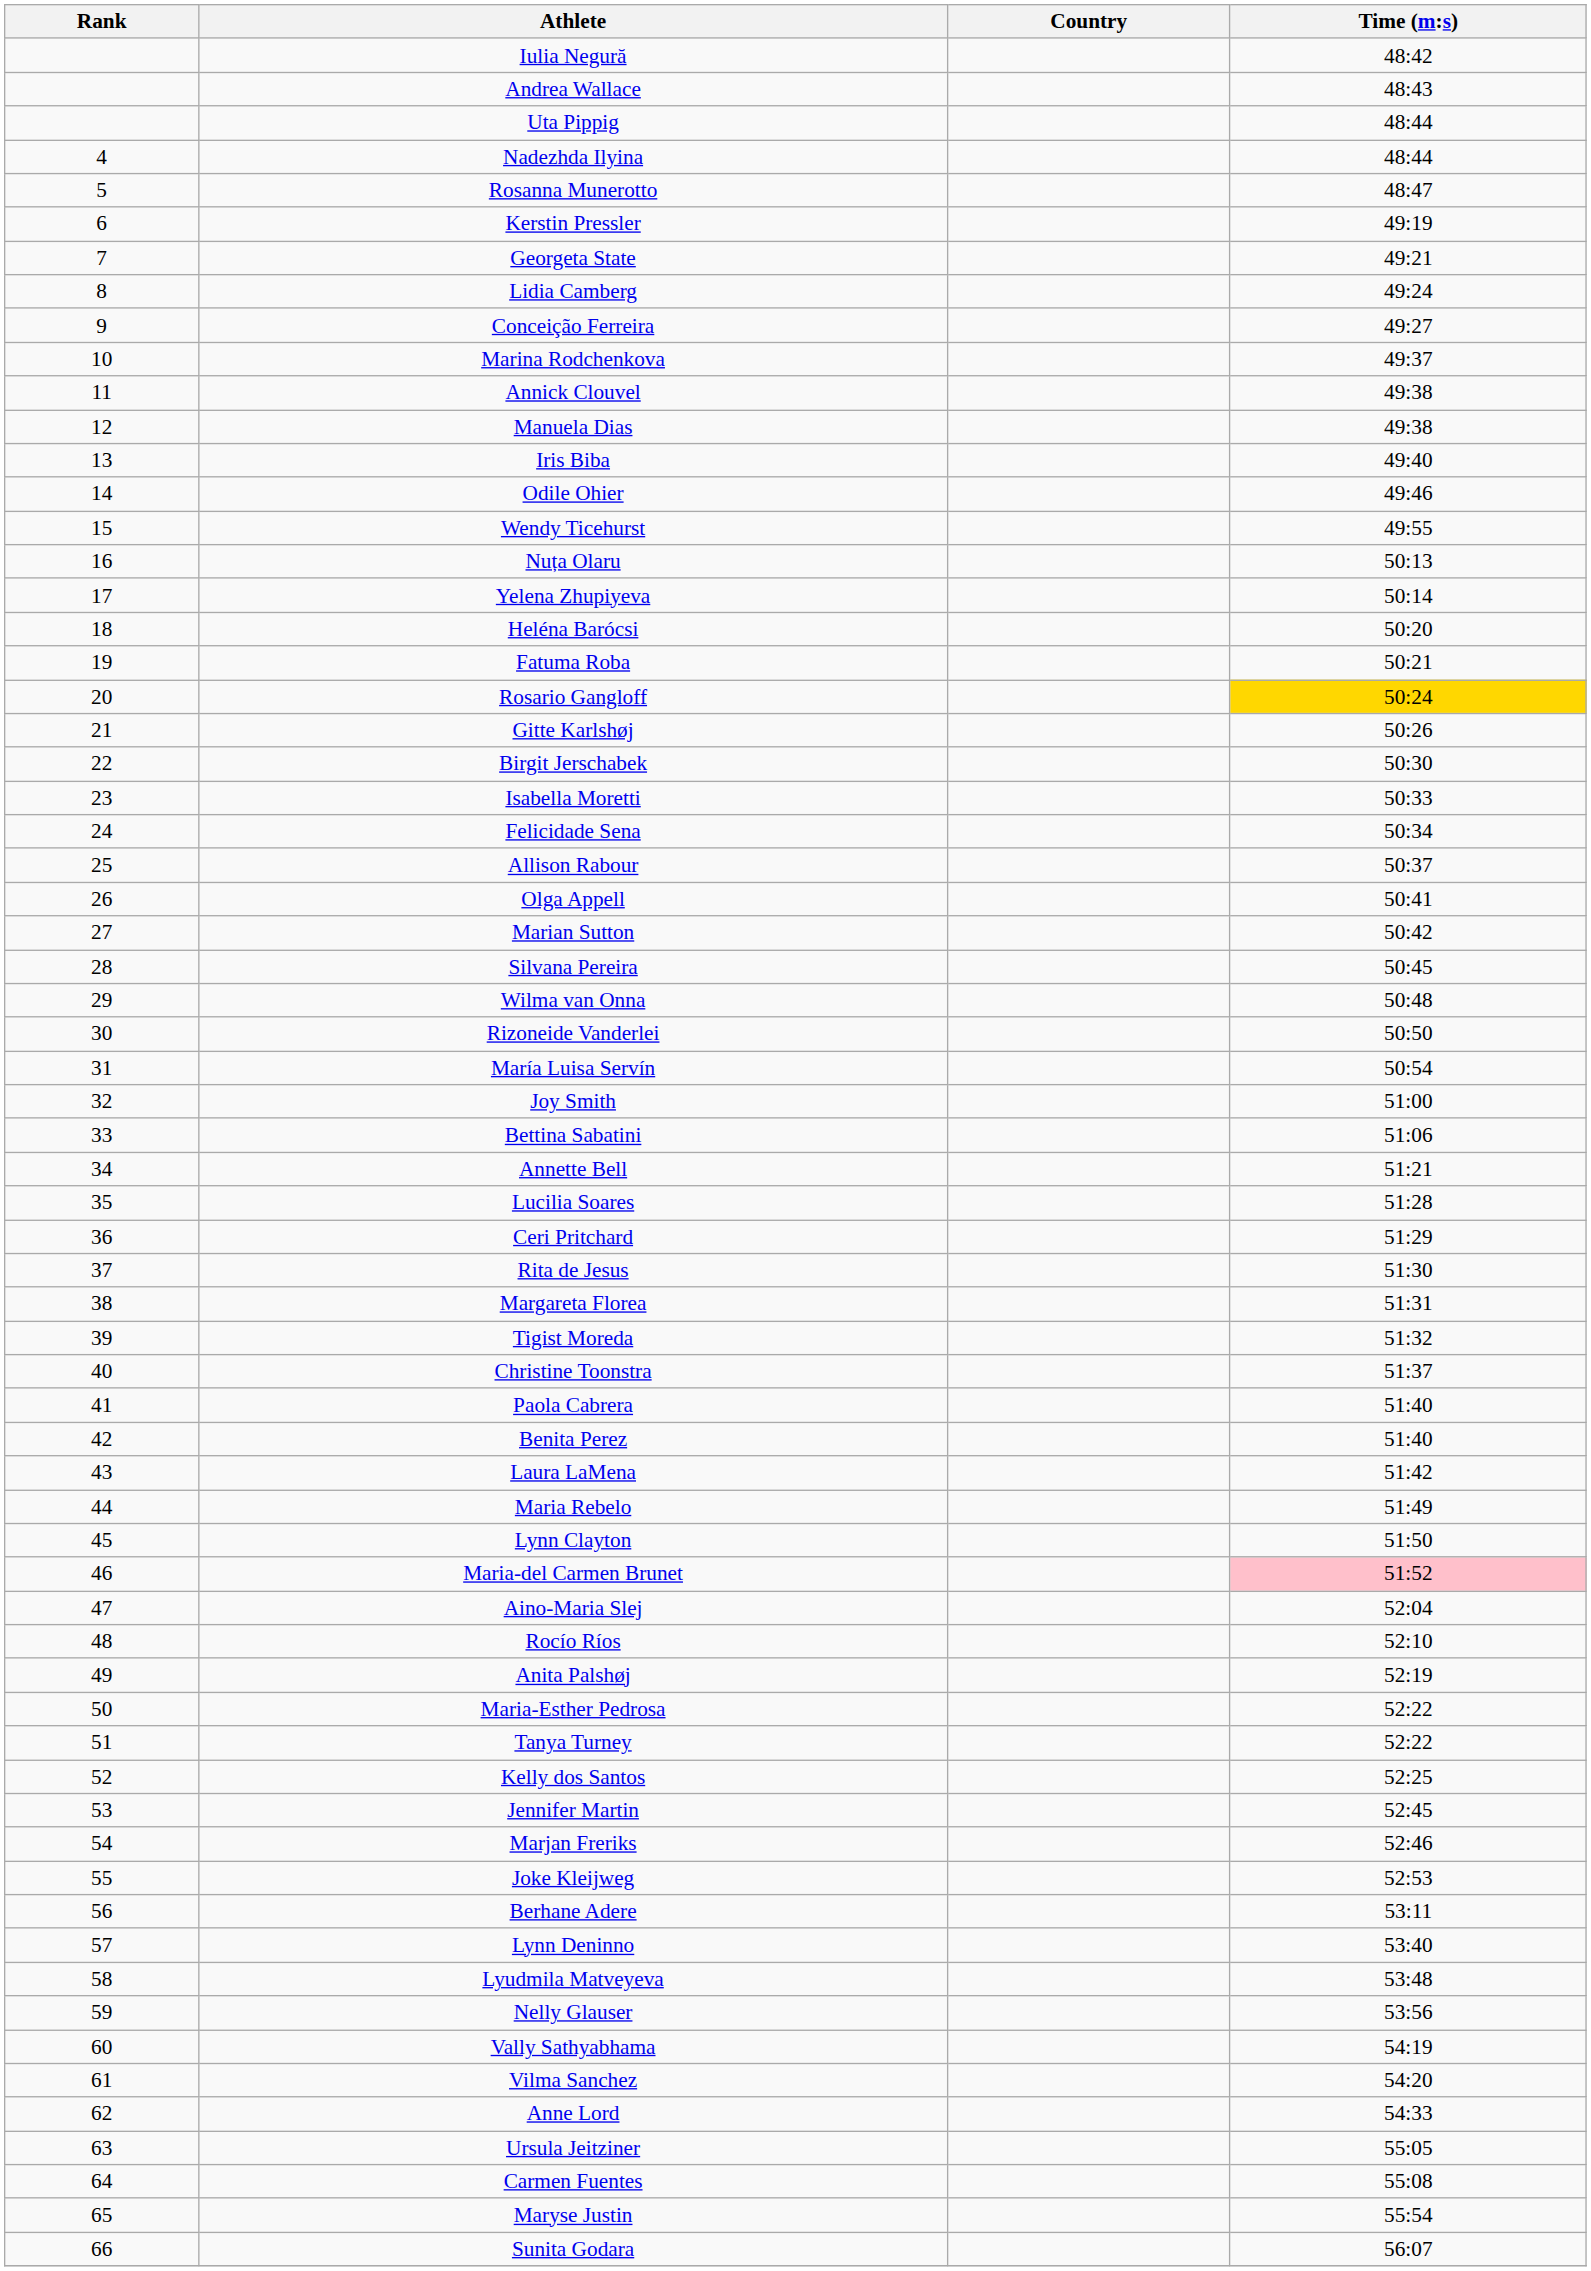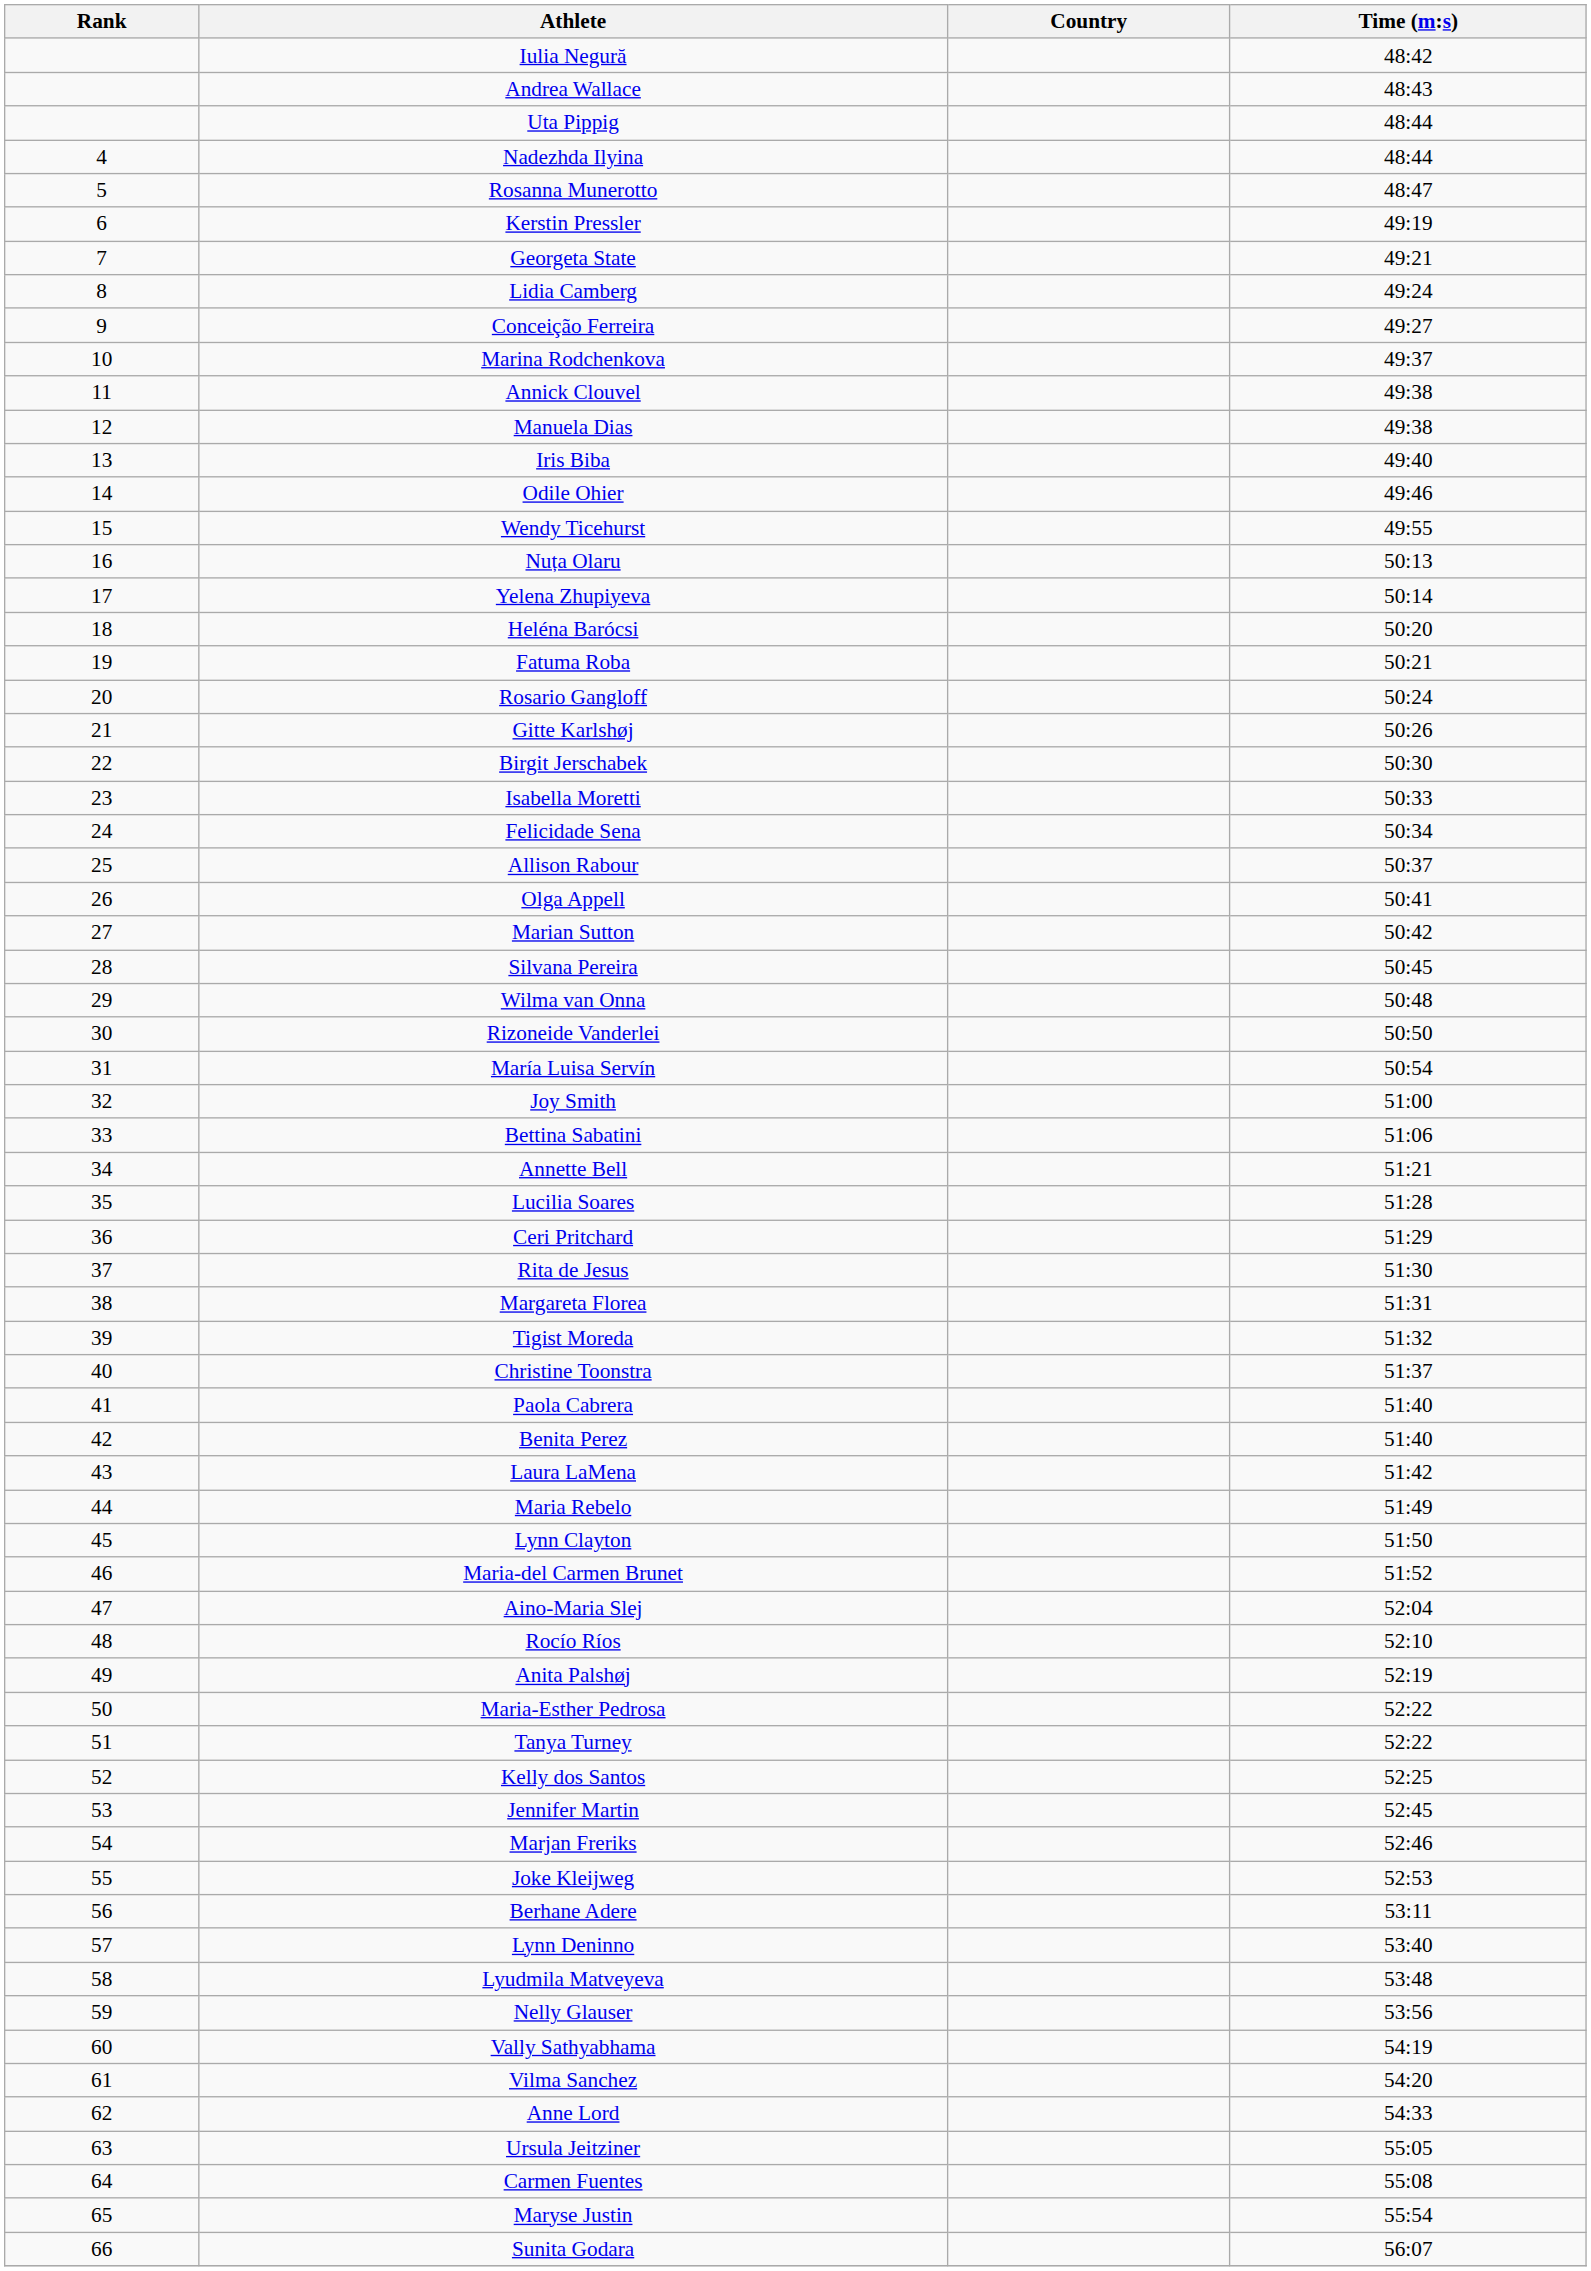(1408, 696) gold background -> (1408, 696) no background
(1408, 1573) pink background -> (1408, 1573) no background
